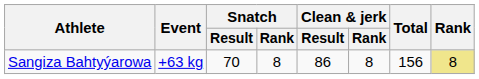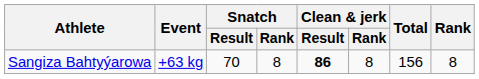(323, 62) normal -> (323, 62) bold
(453, 62) khaki background -> (453, 62) no background
